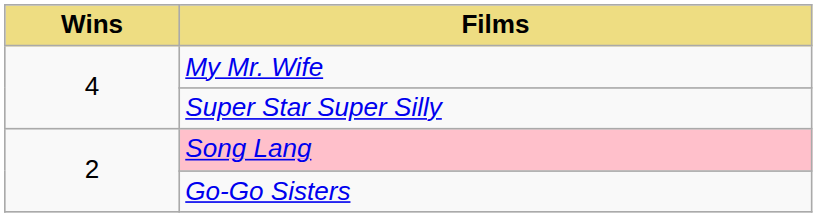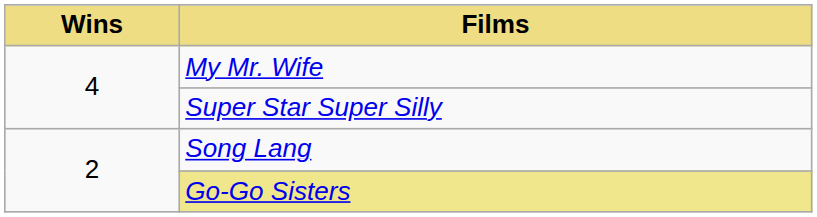(248, 149) pink background -> (248, 149) no background
(268, 190) no background -> (268, 190) khaki background
